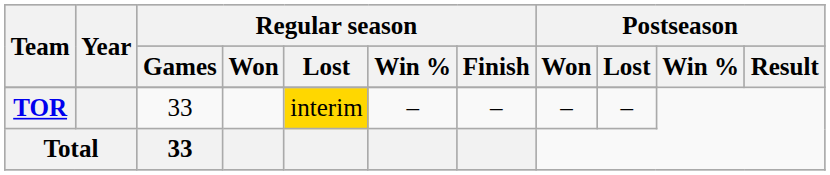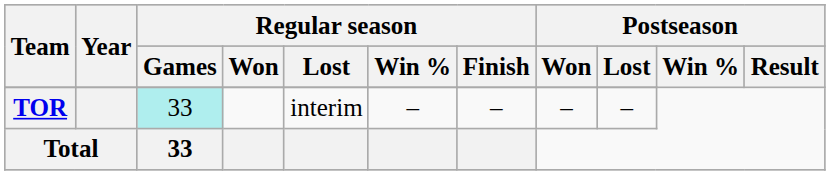(180, 108) no background -> (180, 108) paleturquoise background
(326, 108) gold background -> (326, 108) no background
